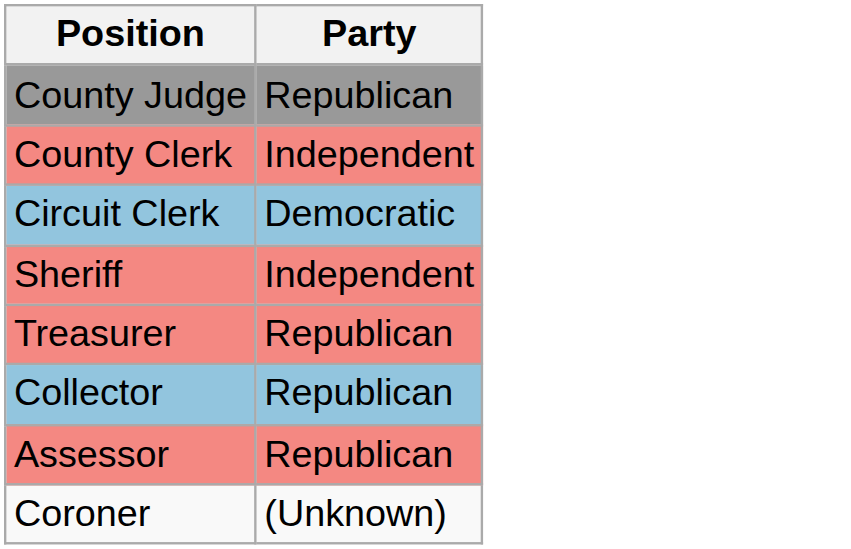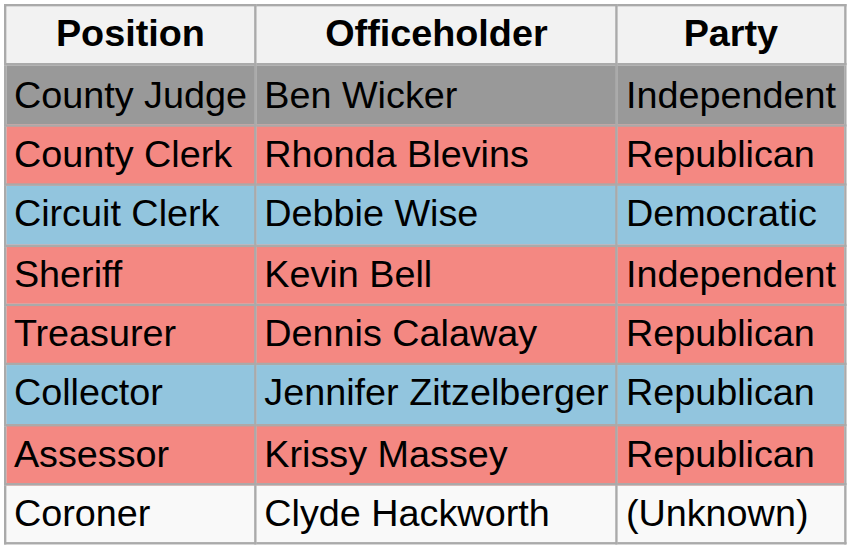+ column: (436, 34)
(359, 94) Republican -> (731, 94) Independent
(369, 154) Independent -> (720, 154) Republican
